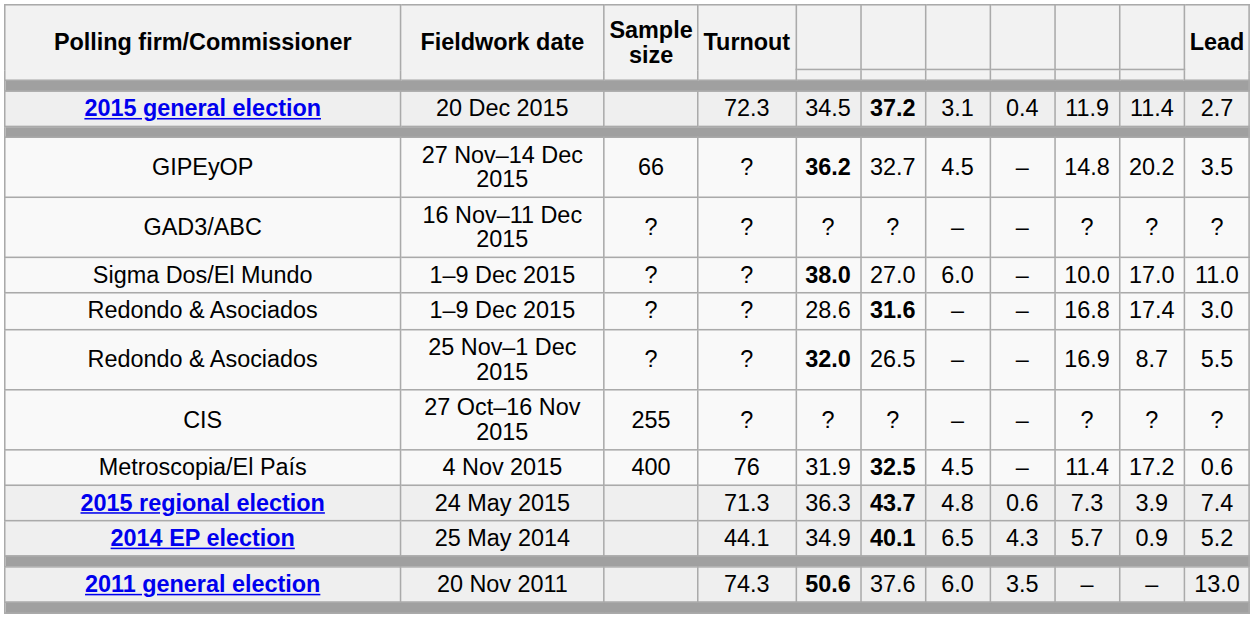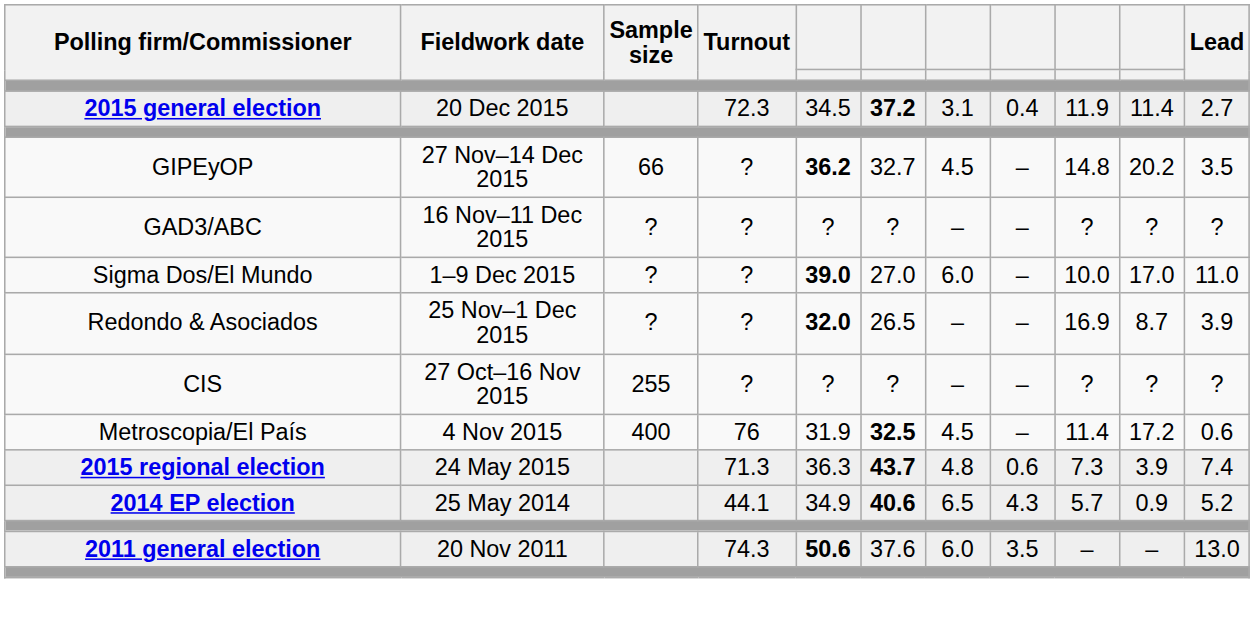(828, 275) 38.0 -> (828, 275) 39.0
- row: (203, 311)
(1217, 358) 5.5 -> (1217, 323) 3.9
(893, 537) 40.1 -> (893, 502) 40.6
